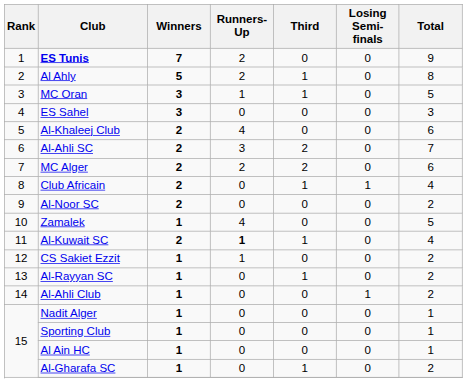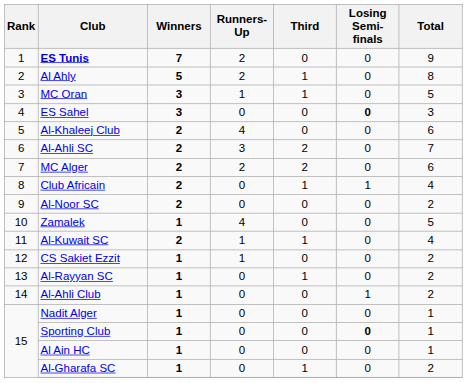(368, 112) normal -> (368, 112) bold
(242, 240) bold -> (242, 240) normal
(368, 331) normal -> (368, 331) bold
